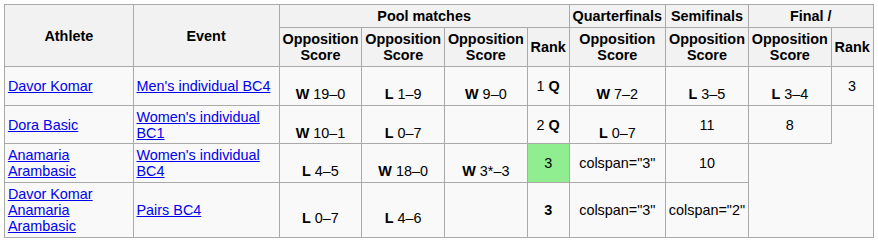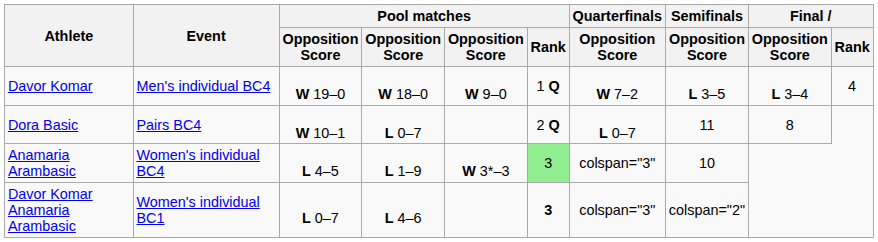(403, 94) L 1–9 -> (403, 94) W 18–0
(852, 86) 3 -> (852, 86) 4
(198, 125) Women's individual BC1 -> (169, 125) Pairs BC4
(403, 171) W 18–0 -> (403, 171) L 1–9
(169, 210) Pairs BC4 -> (198, 210) Women's individual BC1
